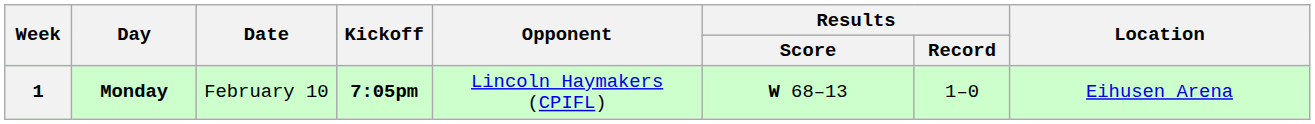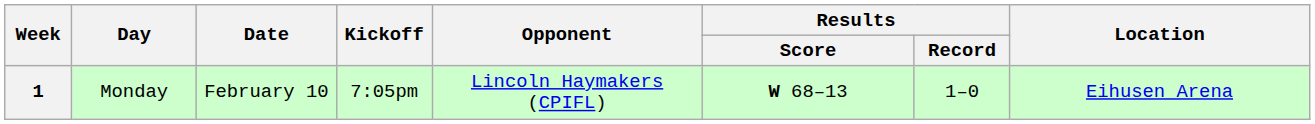(134, 92) bold -> (134, 92) normal
(384, 92) bold -> (384, 92) normal
